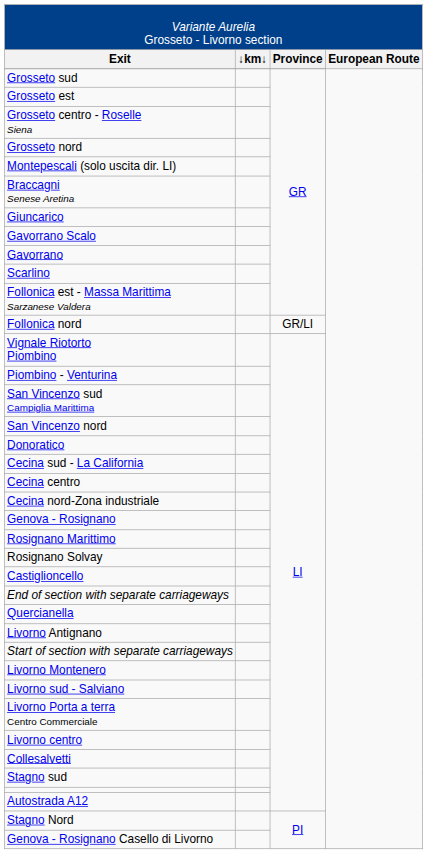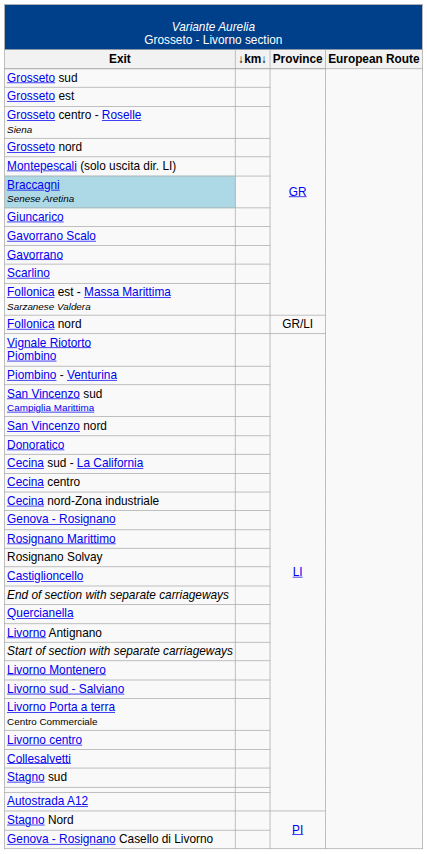(41, 191) no background -> (41, 191) lightblue background
